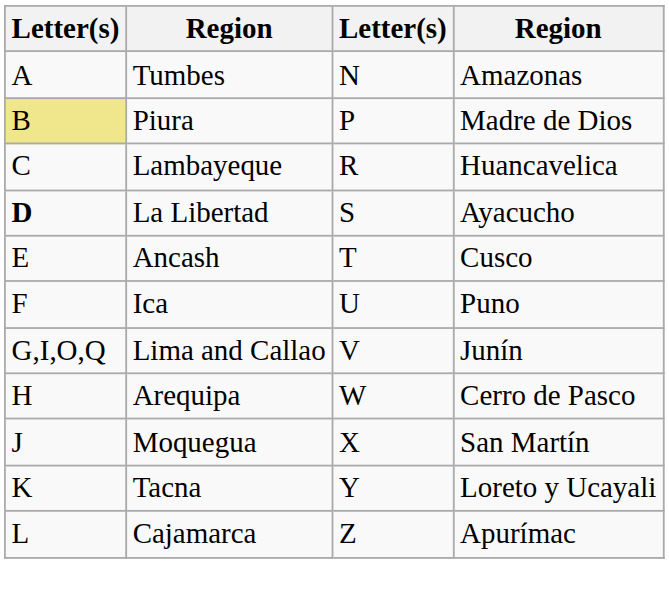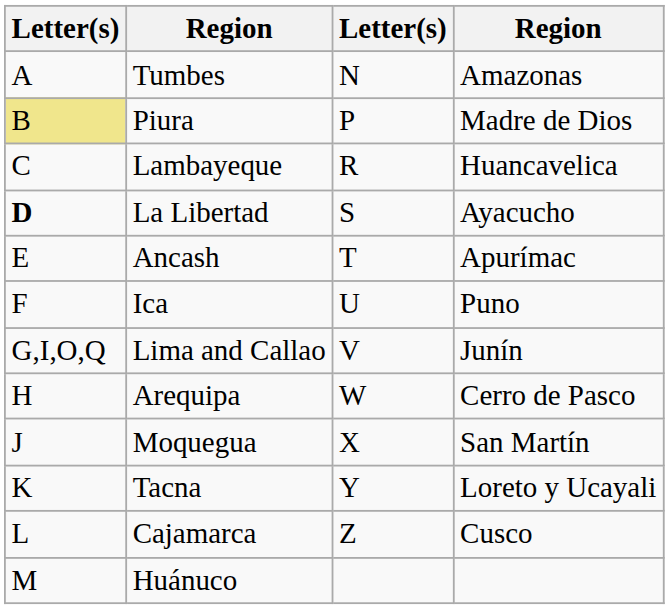(496, 258) Cusco -> (518, 258) Apurímac
(518, 533) Apurímac -> (496, 533) Cusco
+ row: (185, 579)
